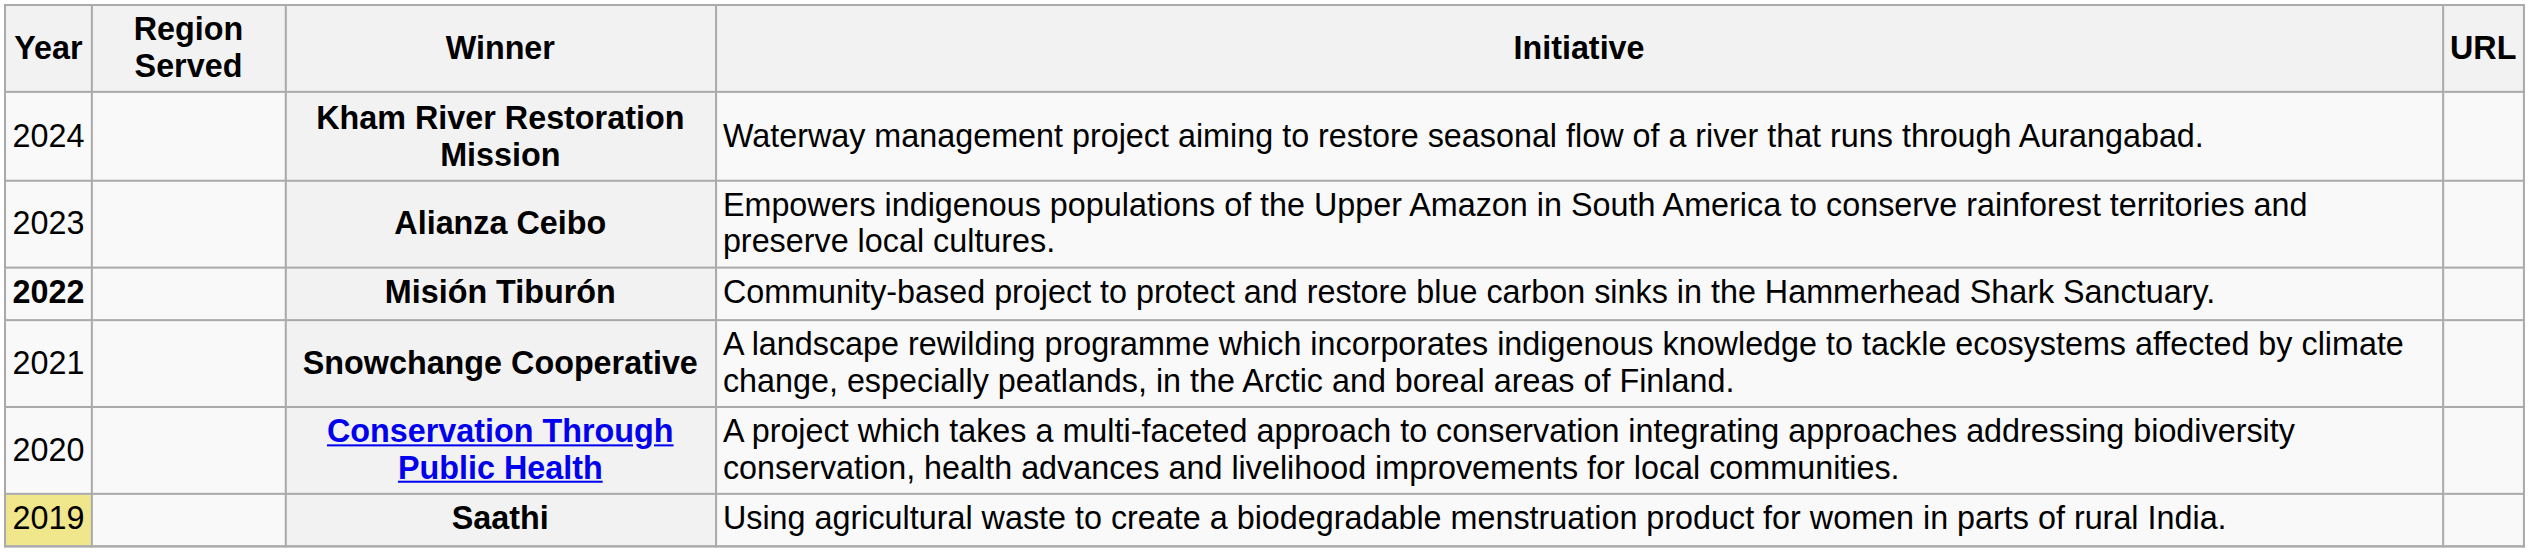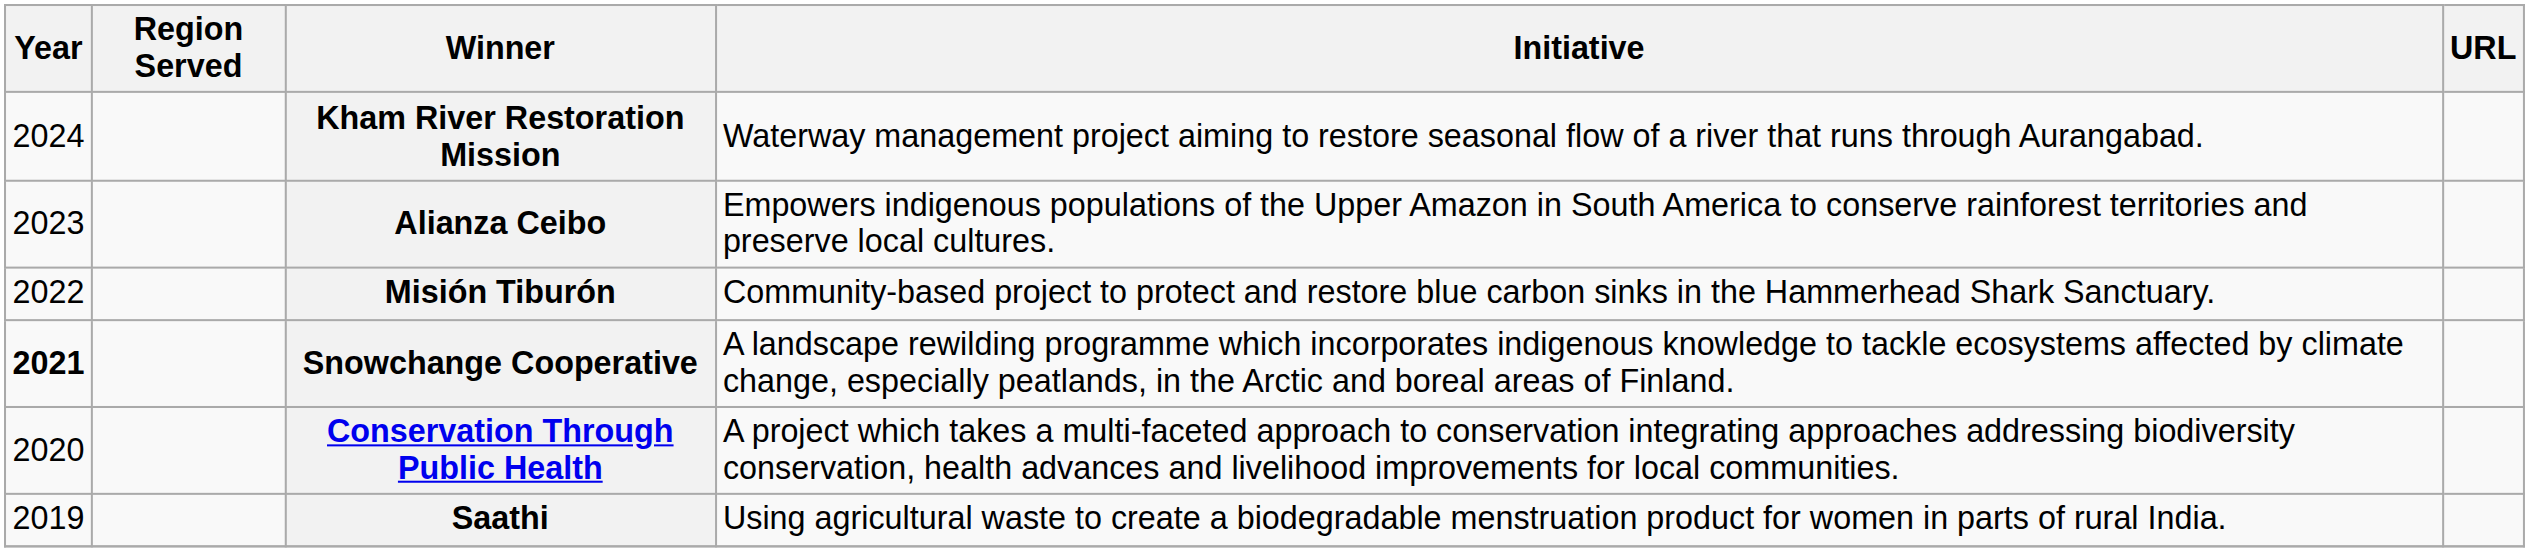(48, 292) bold -> (48, 292) normal
(48, 362) normal -> (48, 362) bold
(48, 519) khaki background -> (48, 519) no background
